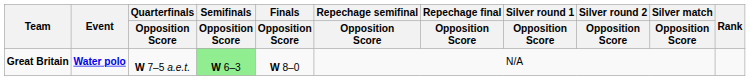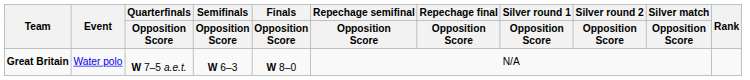(100, 62) bold -> (98, 62) normal
(226, 68) lightgreen background -> (223, 68) no background
